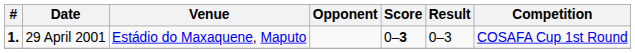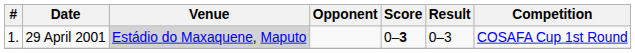(13, 37) bold -> (13, 37) normal
(209, 37) no background -> (209, 37) lightgrey background
